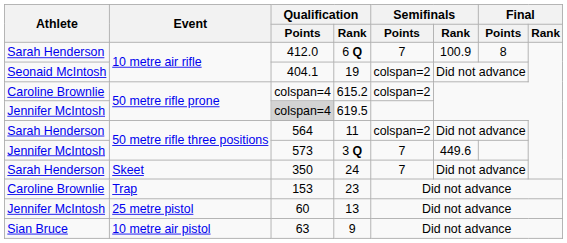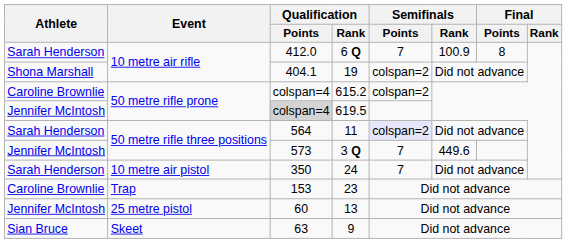(57, 72) Seonaid McIntosh -> (50, 72) Shona Marshall
(402, 131) no background -> (401, 131) lavender background
(128, 170) Skeet -> (160, 170) 10 metre air pistol
(161, 229) 10 metre air pistol -> (127, 229) Skeet
